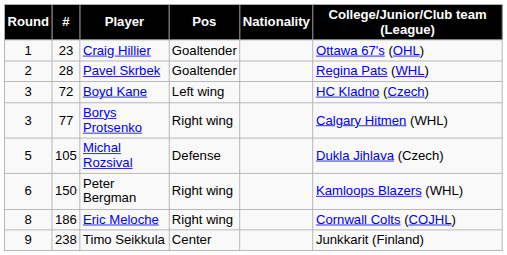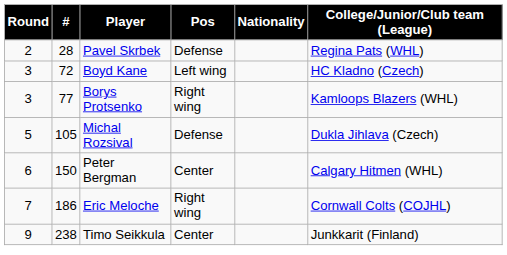- row: (117, 50)
(204, 71) Goaltender -> (198, 50) Defense
(382, 120) Calgary Hitmen (WHL) -> (384, 99) Kamloops Blazers (WHL)
(202, 191) Right wing -> (194, 170) Center
(390, 191) Kamloops Blazers (WHL) -> (377, 170) Calgary Hitmen (WHL)
(28, 219) 8 -> (28, 206) 7
